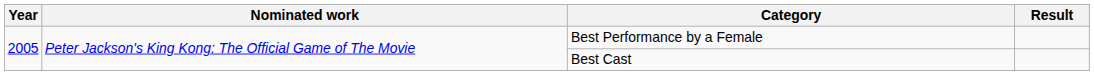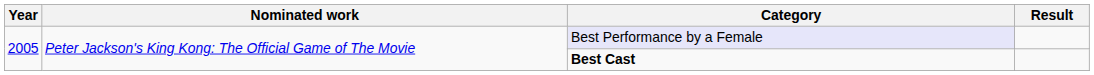(667, 37) no background -> (667, 37) lavender background
(601, 59) normal -> (603, 59) bold
